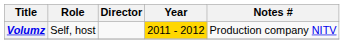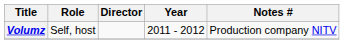(176, 30) gold background -> (176, 30) no background
